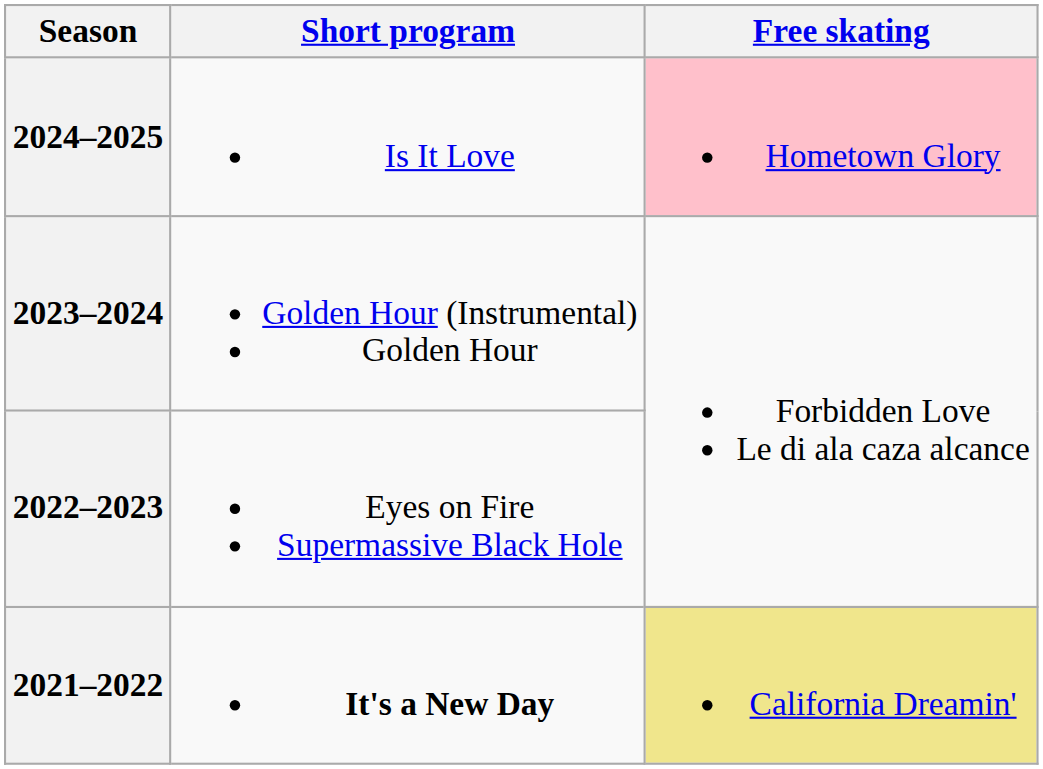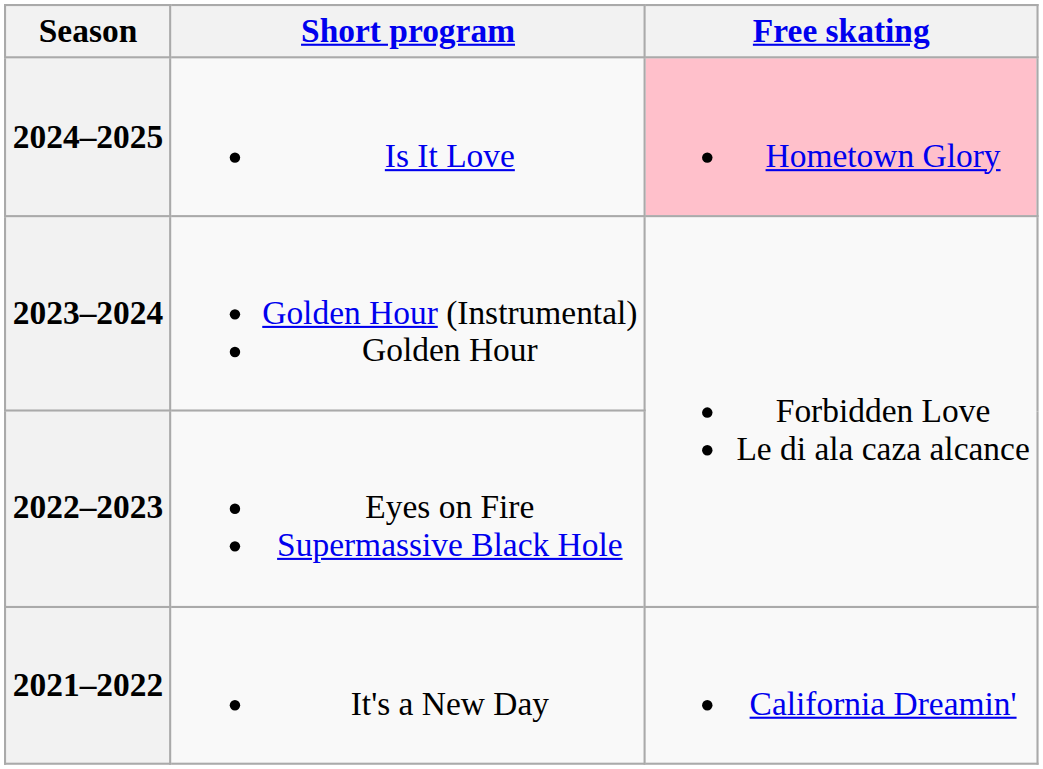(408, 703) bold -> (408, 703) normal
(841, 703) khaki background -> (841, 703) no background
